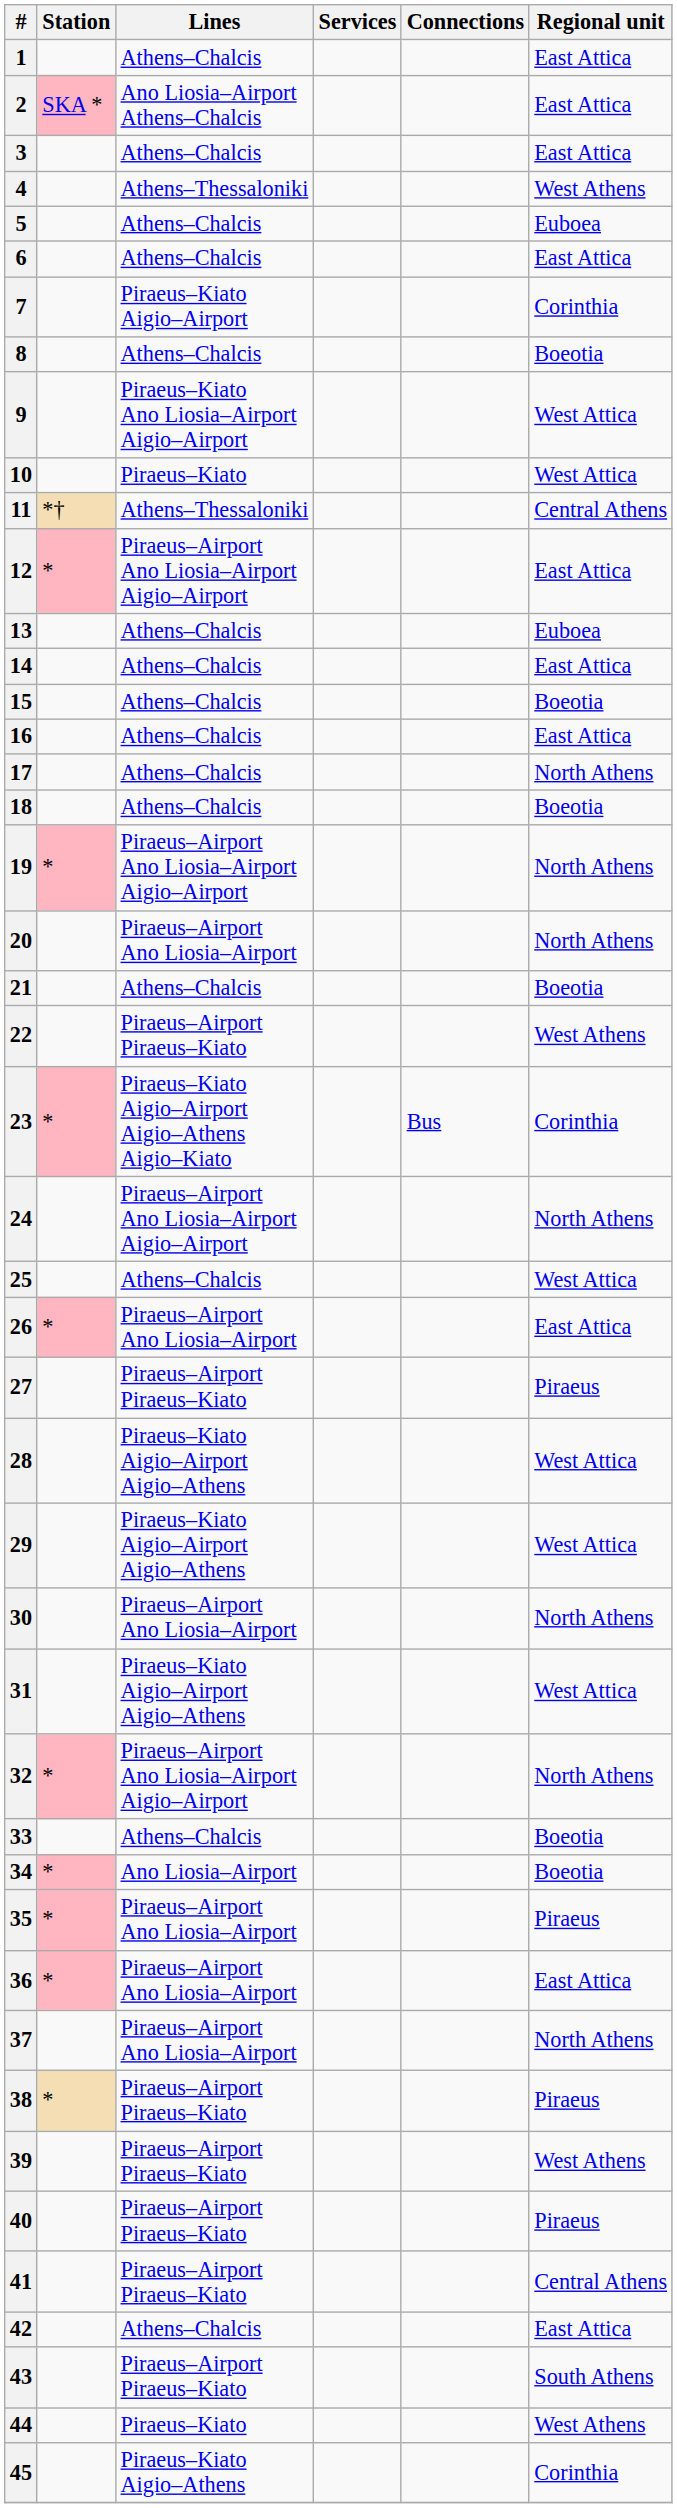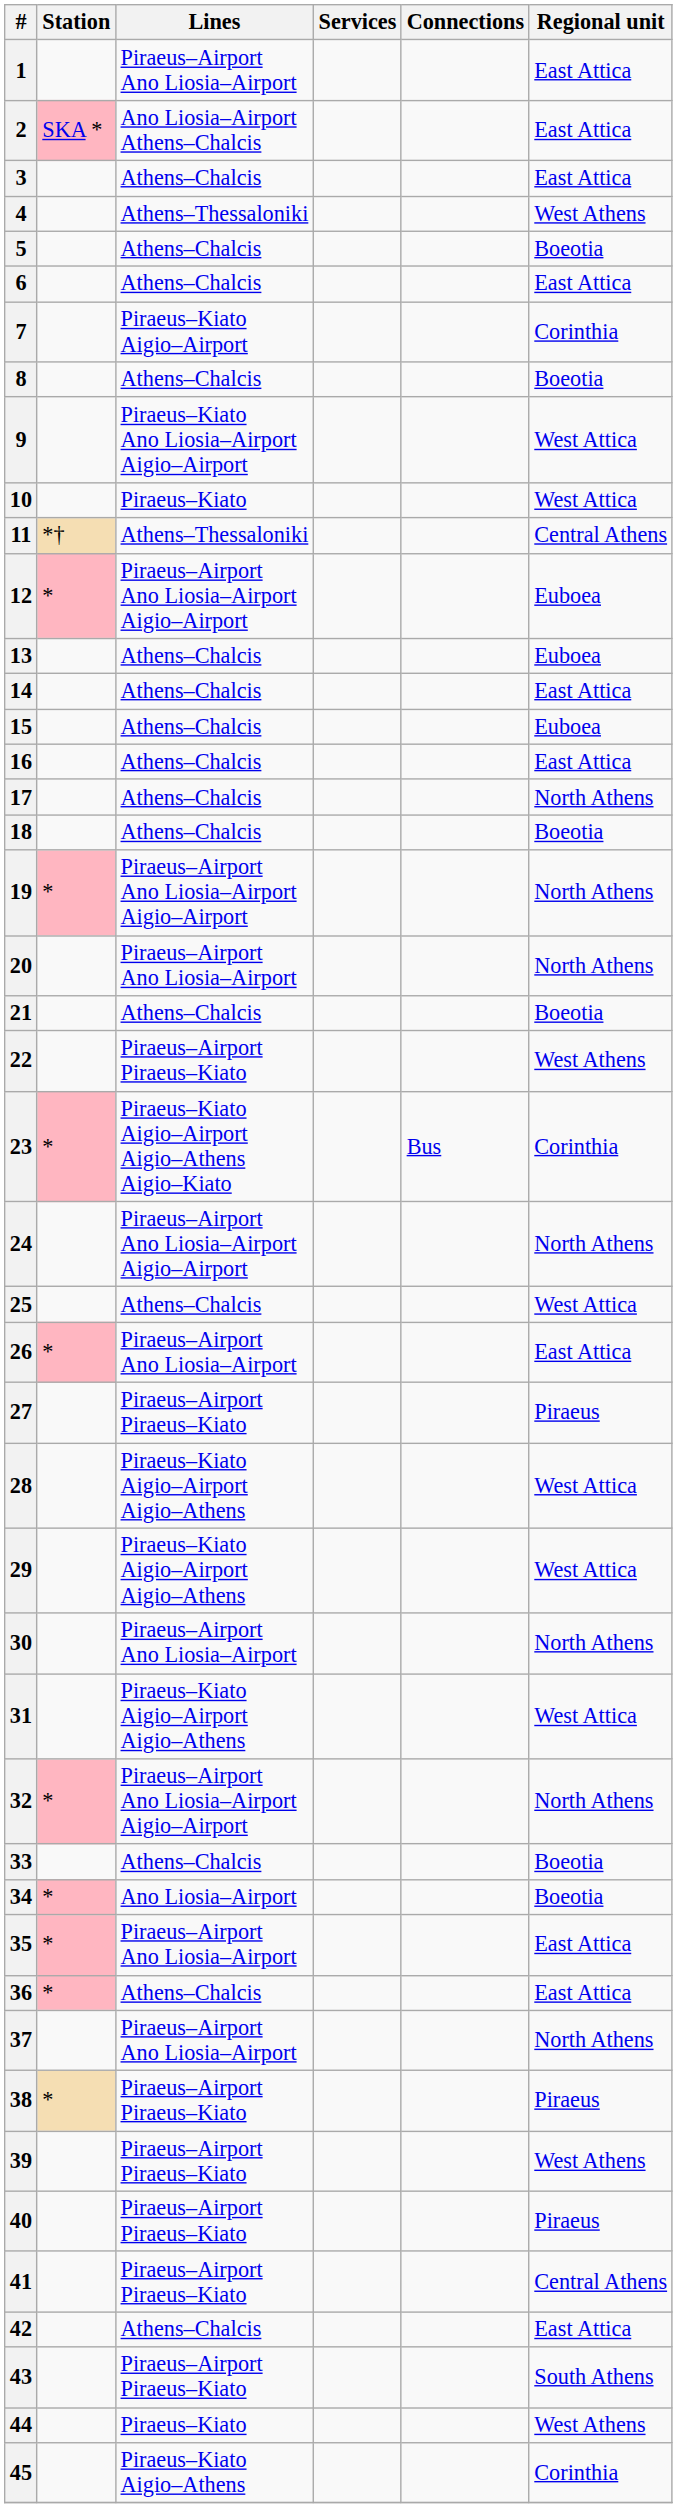(191, 57) Athens–Chalcis -> (209, 69) Piraeus–Airport Ano Liosia–Airport
(568, 223) Euboea -> (569, 248) Boeotia
(583, 570) East Attica -> (568, 595) Euboea
(569, 701) Boeotia -> (568, 726) Euboea
(567, 1919) Piraeus -> (583, 1944) East Attica
(209, 1979) Piraeus–Airport Ano Liosia–Airport -> (191, 1992) Athens–Chalcis
